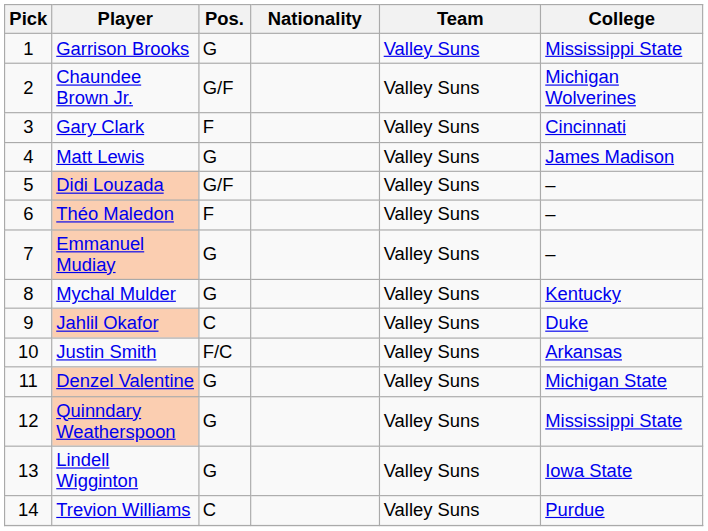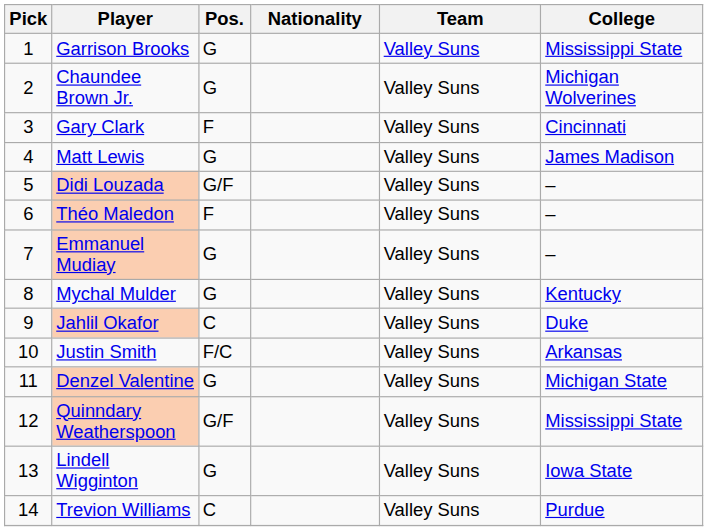(218, 87) G/F -> (210, 87) G
(210, 421) G -> (218, 421) G/F
